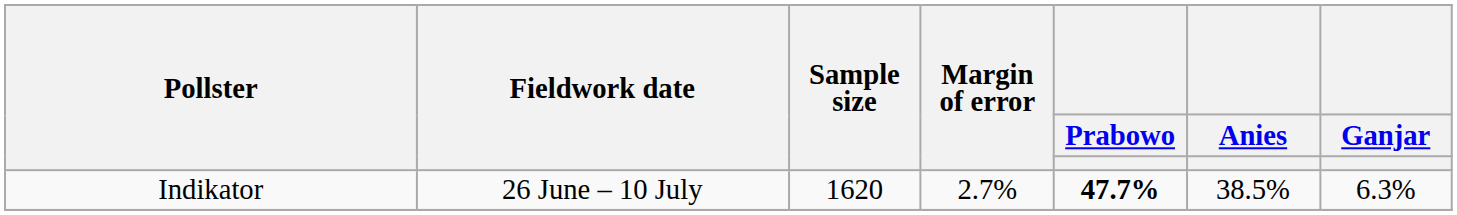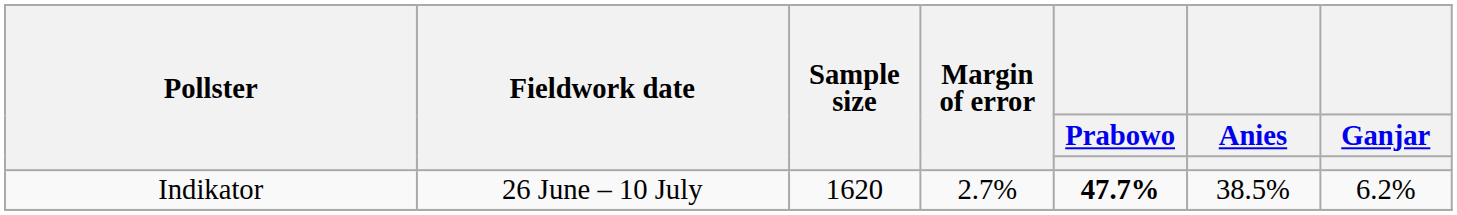(1386, 190) 6.3% -> (1386, 190) 6.2%
